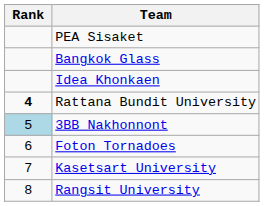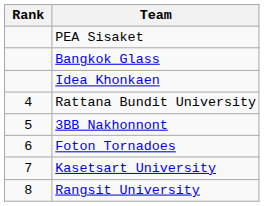(28, 103) bold -> (28, 103) normal
(28, 125) lightblue background -> (28, 125) no background
